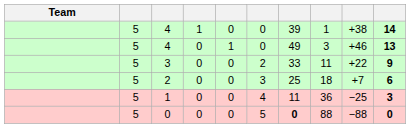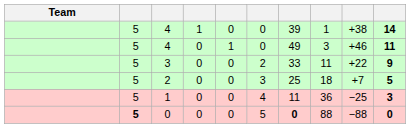(390, 47) 13 -> (390, 47) 11
(390, 81) 6 -> (390, 81) 5
(136, 115) normal -> (136, 115) bold
